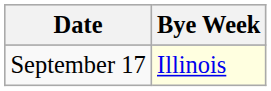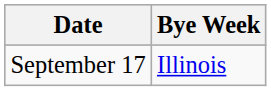(192, 65) lightyellow background -> (192, 65) no background
